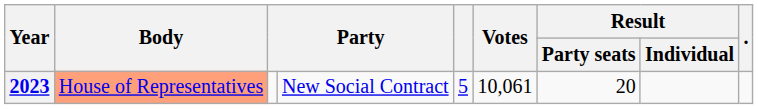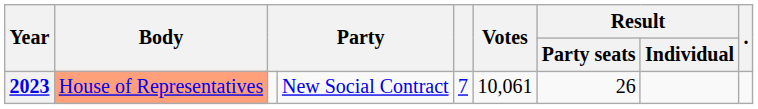(463, 87) 5 -> (463, 87) 7
(626, 87) 20 -> (626, 87) 26
